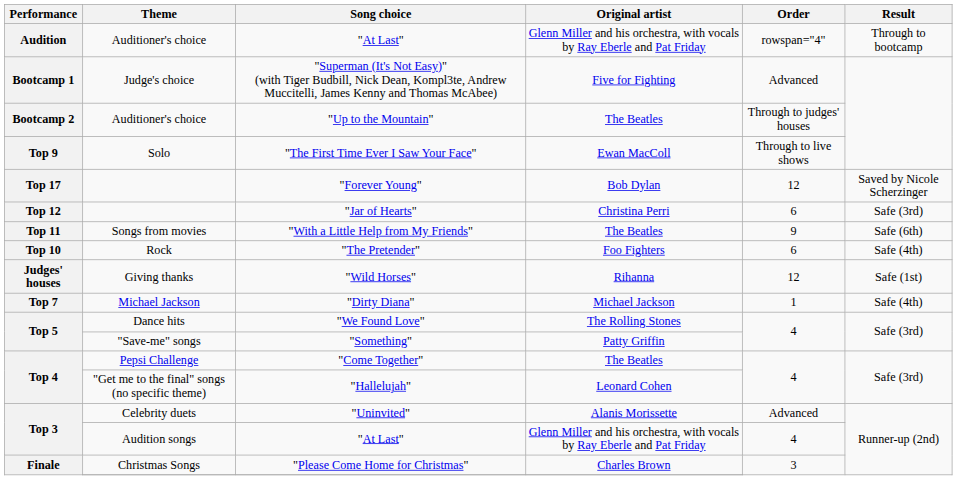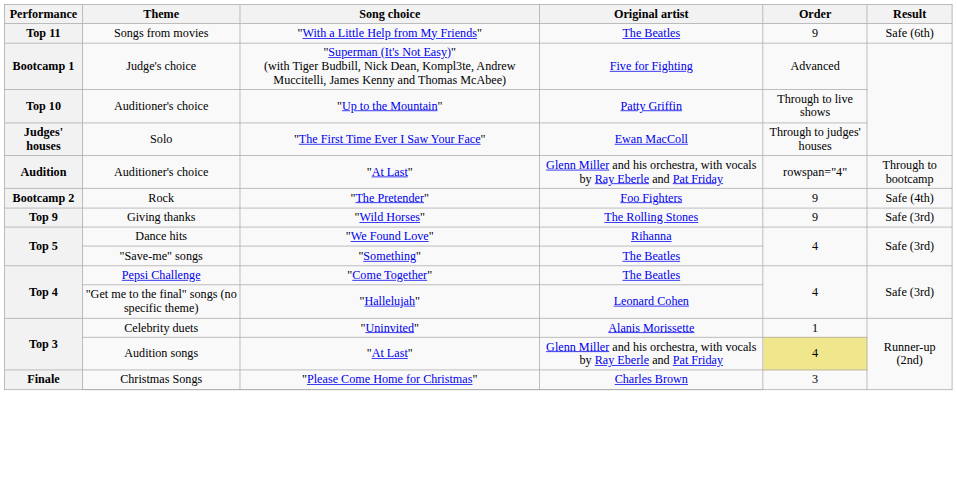rows swapped: (159, 40) <-> (159, 231)
(43, 119) Bootcamp 2 -> (43, 106) Top 10
(634, 119) The Beatles -> (651, 106) Patty Griffin
(793, 119) Through to judges' houses -> (815, 106) Through to live shows
(43, 152) Top 9 -> (43, 139) Judges' houses
(793, 152) Through to live shows -> (815, 139) Through to judges' houses
- row: (159, 186)
- row: (159, 212)
(43, 250) Top 10 -> (43, 198) Bootcamp 2
(793, 250) 6 -> (815, 198) 9
(43, 276) Judges' houses -> (43, 217) Top 9
(634, 276) Rihanna -> (651, 217) The Rolling Stones
(793, 276) 12 -> (815, 217) 9
(898, 276) Safe (1st) -> (910, 217) Safe (3rd)
- row: (159, 302)
(634, 322) The Rolling Stones -> (651, 236) Rihanna
(634, 341) Patty Griffin -> (651, 256) The Beatles
(793, 412) Advanced -> (815, 327) 1
(793, 438) no background -> (815, 353) khaki background
